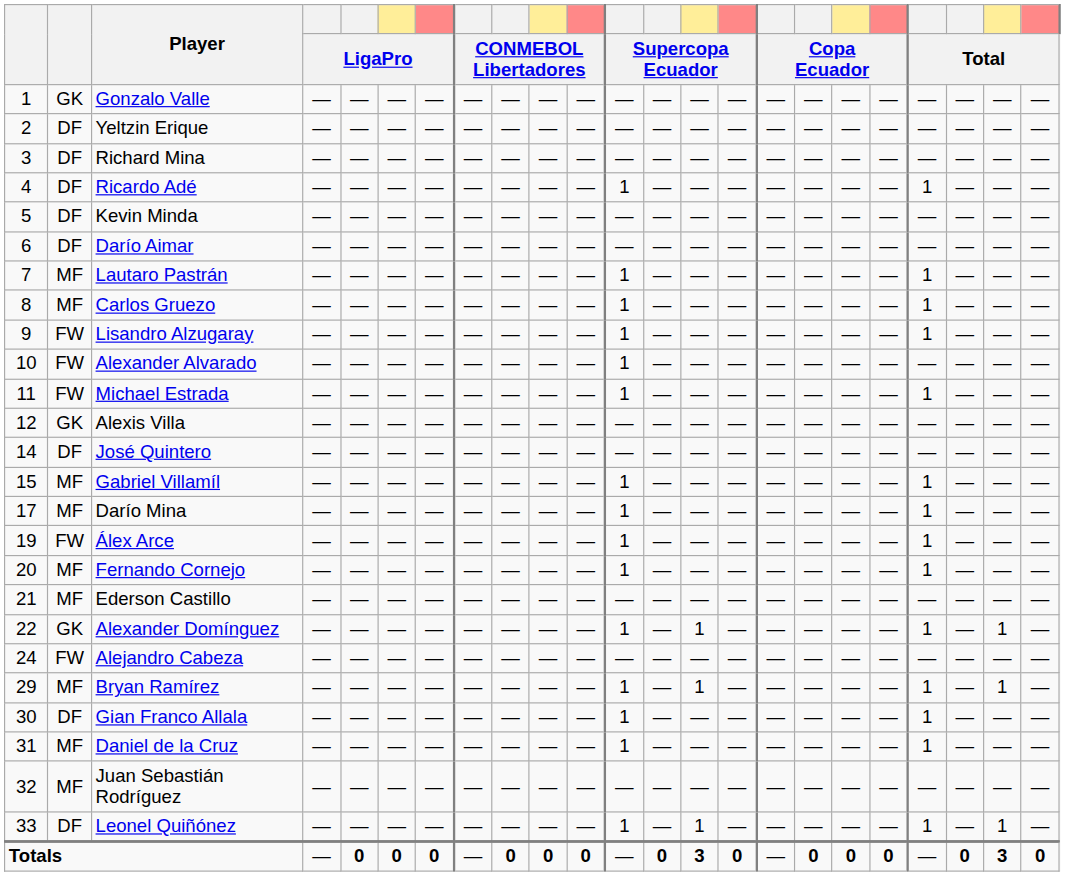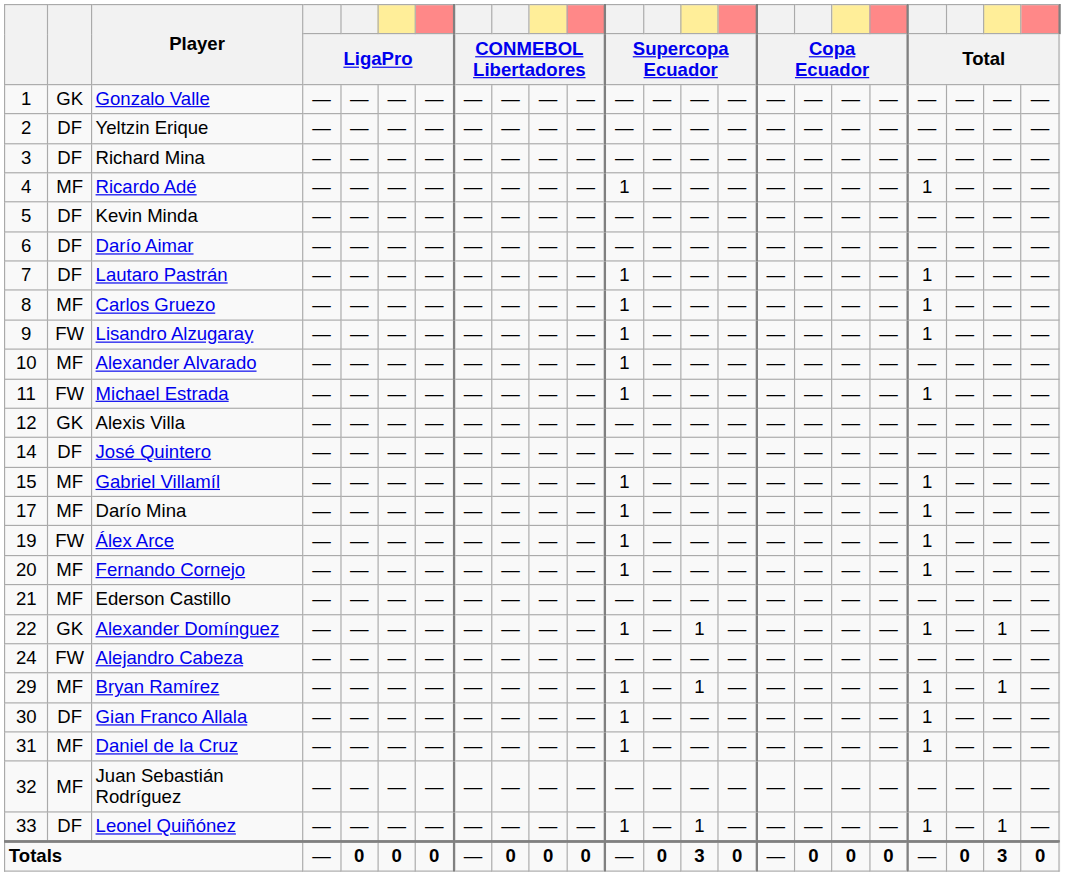(70, 187) DF -> (70, 187) MF
(70, 275) MF -> (70, 275) DF
(70, 363) FW -> (70, 363) MF
